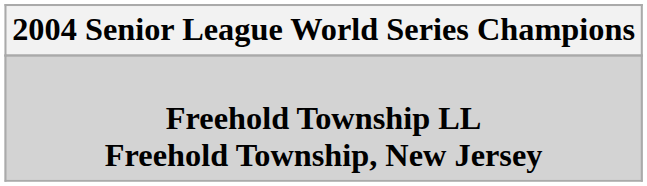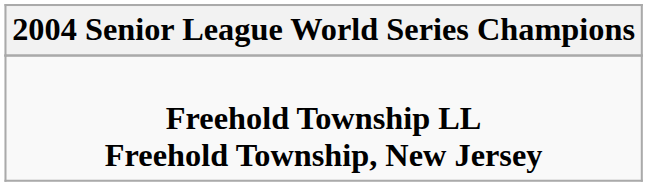(324, 135) lightgrey background -> (324, 135) no background
